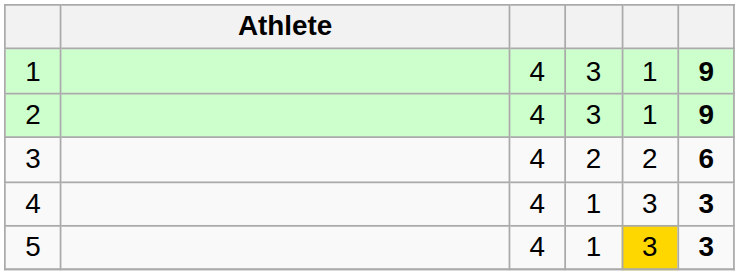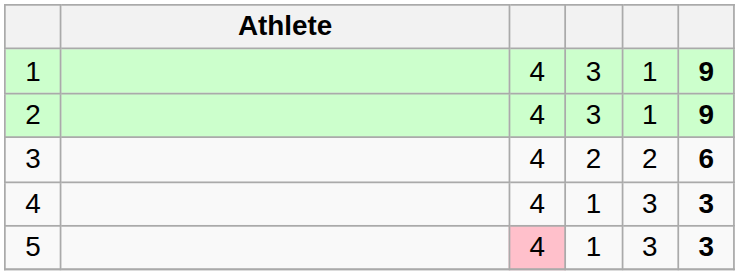(537, 247) no background -> (537, 247) pink background
(650, 247) gold background -> (650, 247) no background
